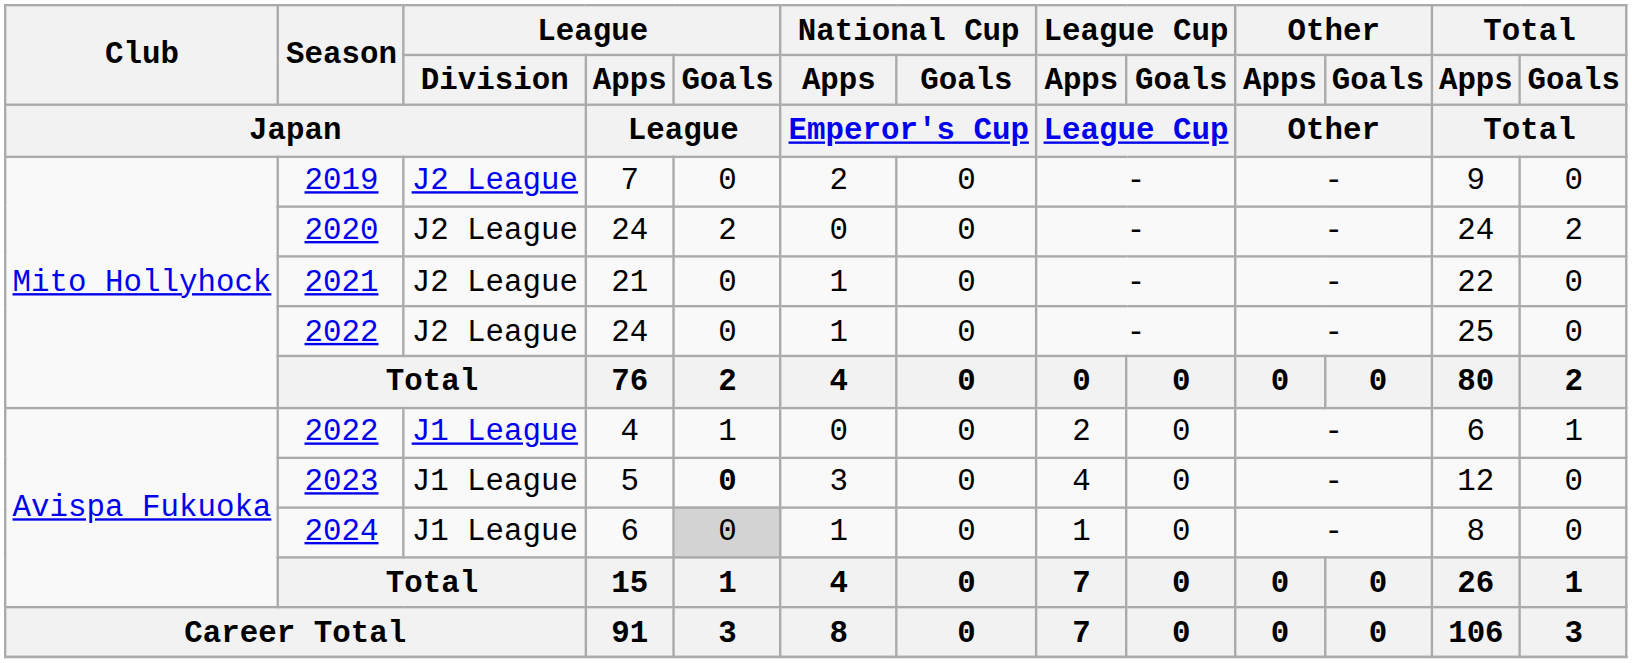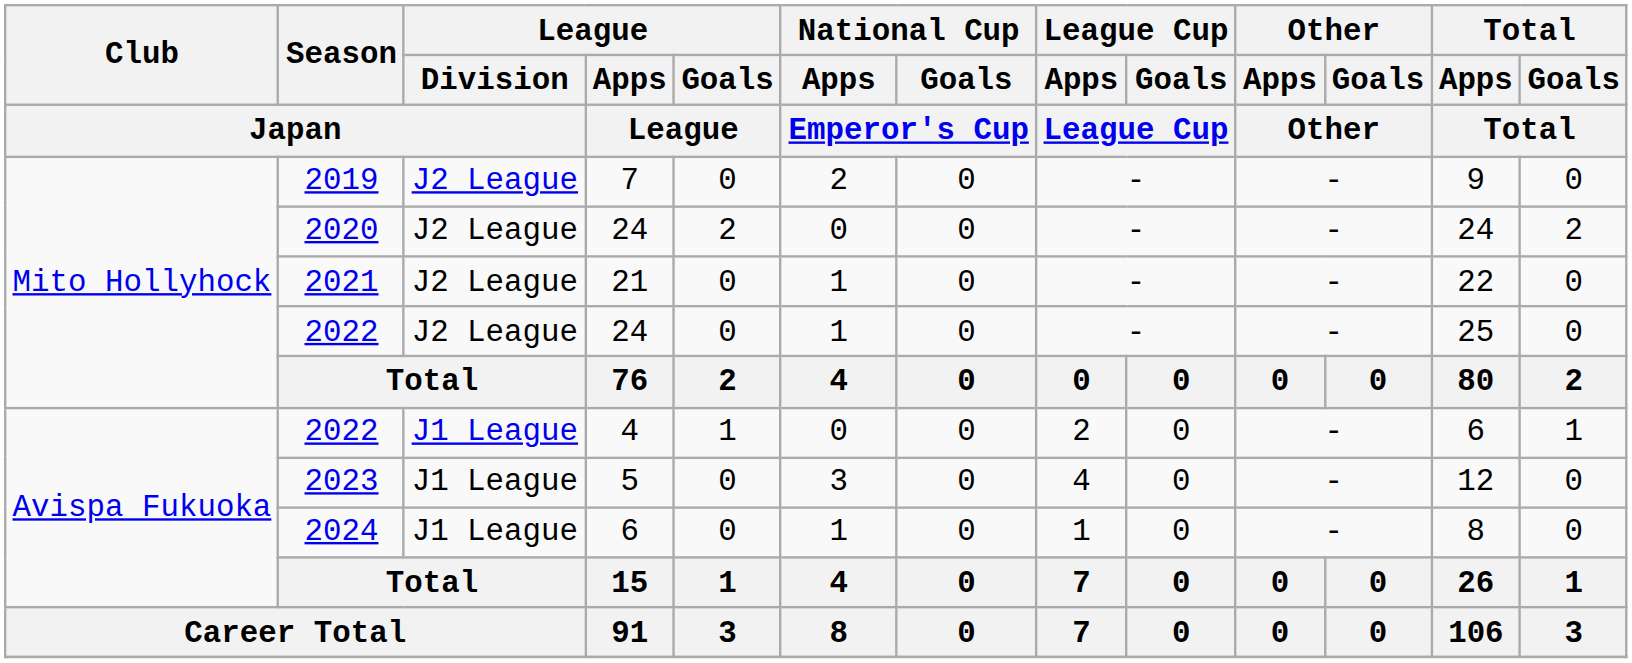(728, 482) bold -> (728, 482) normal
(728, 532) lightgrey background -> (728, 532) no background
